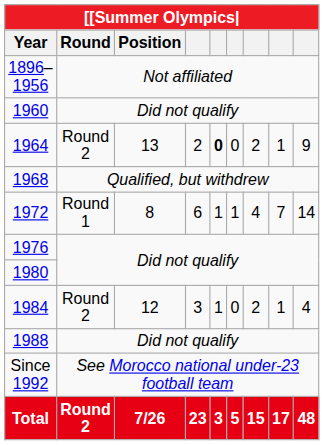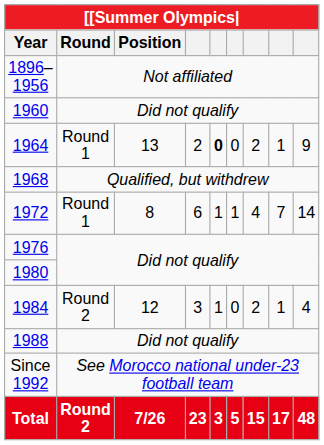(86, 145) Round 2 -> (86, 145) Round 1
